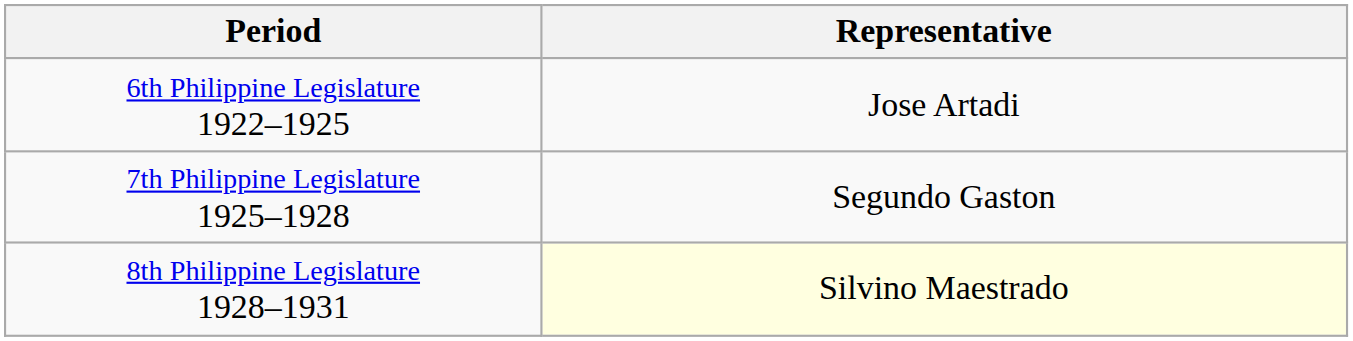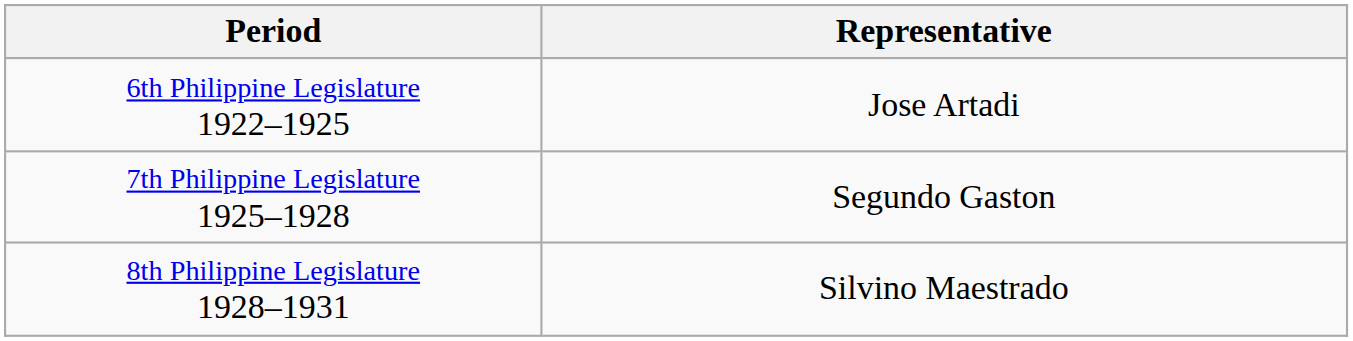(944, 288) lightyellow background -> (944, 288) no background
